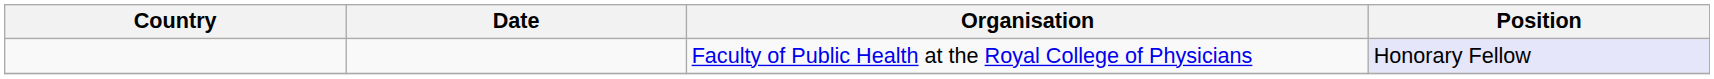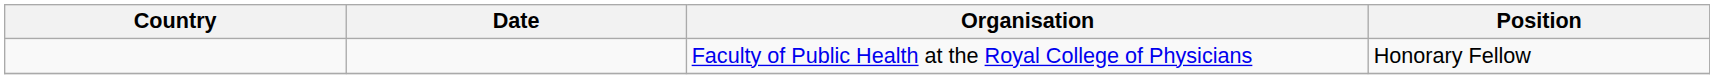(1452, 55) lavender background -> (1452, 55) no background
